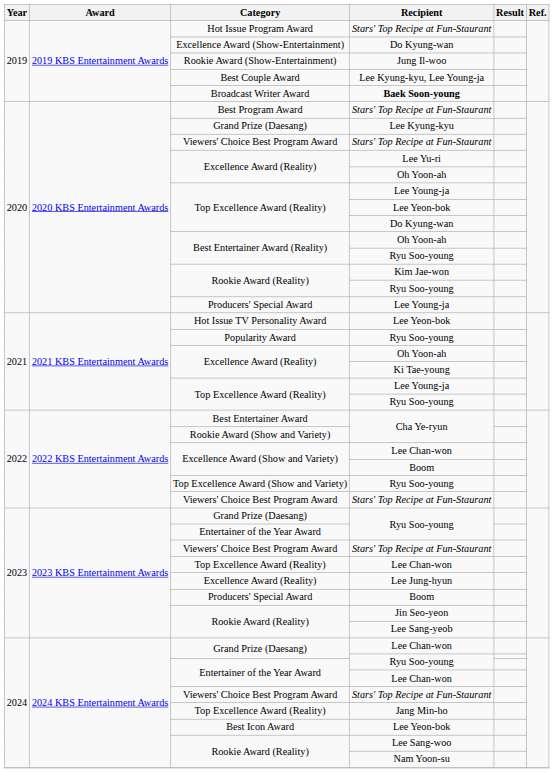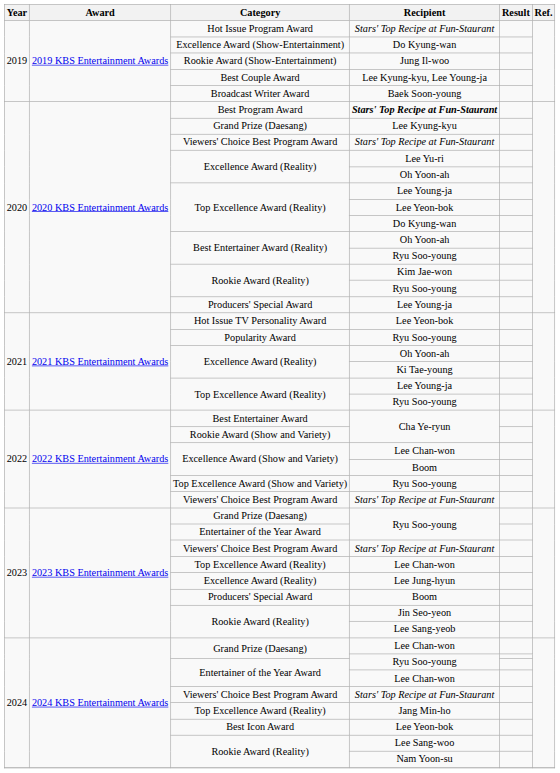(422, 93) bold -> (425, 93) normal
(422, 110) normal -> (425, 110) bold
